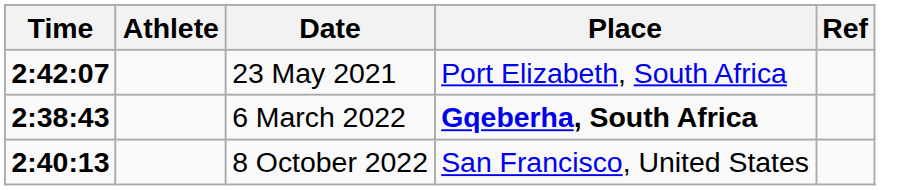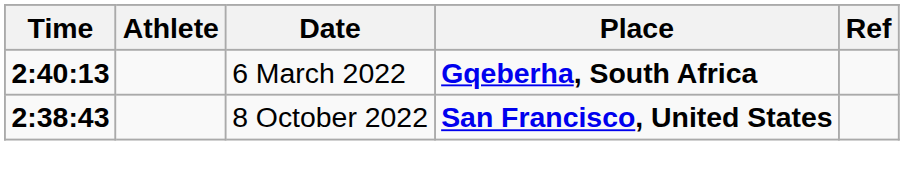- row: (314, 73)
(60, 118) 2:38:43 -> (60, 73) 2:40:13
(60, 163) 2:40:13 -> (60, 118) 2:38:43
(625, 163) normal -> (637, 118) bold
